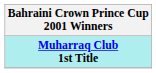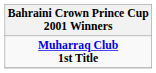(78, 51) paleturquoise background -> (78, 51) no background
